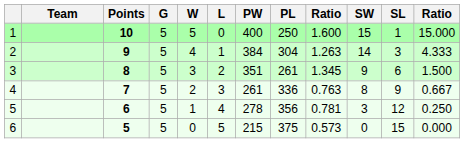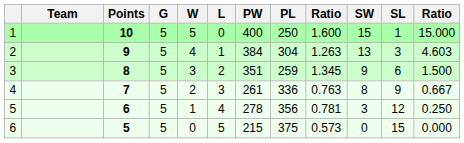(364, 52) 14 -> (364, 52) 13
(437, 52) 4.333 -> (437, 52) 4.603
(288, 71) 261 -> (288, 71) 259
